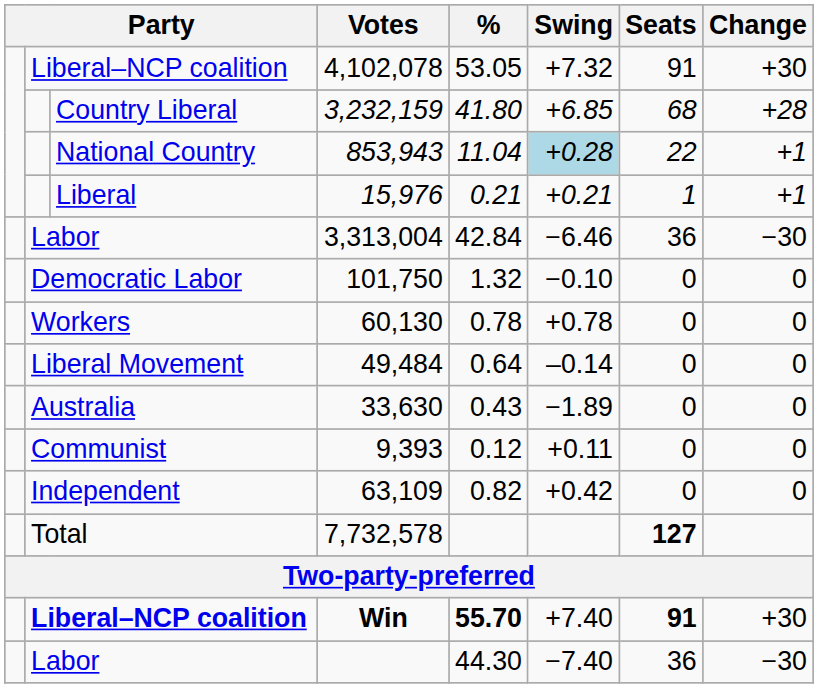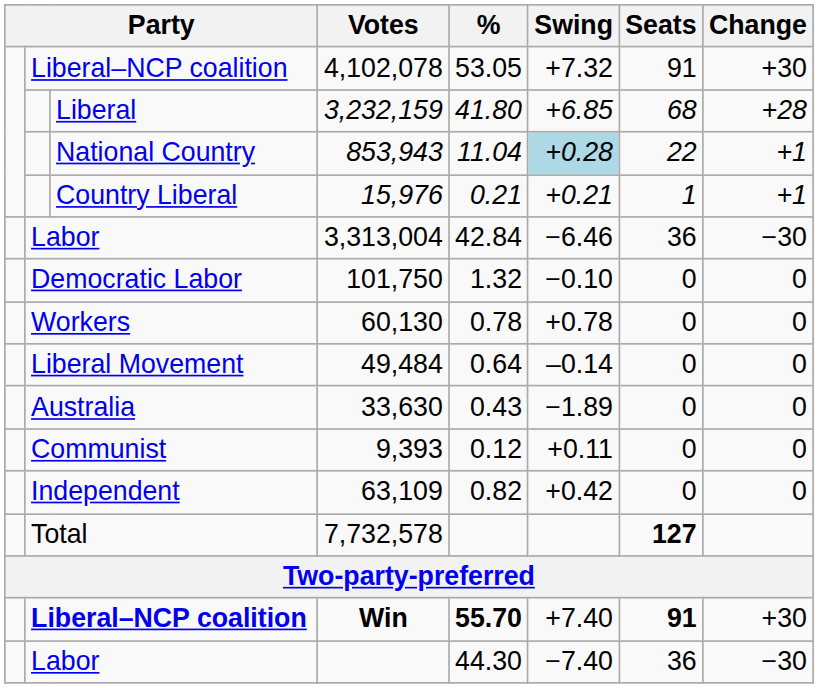(147, 110) Country Liberal -> (96, 110) Liberal
(96, 195) Liberal -> (147, 195) Country Liberal
